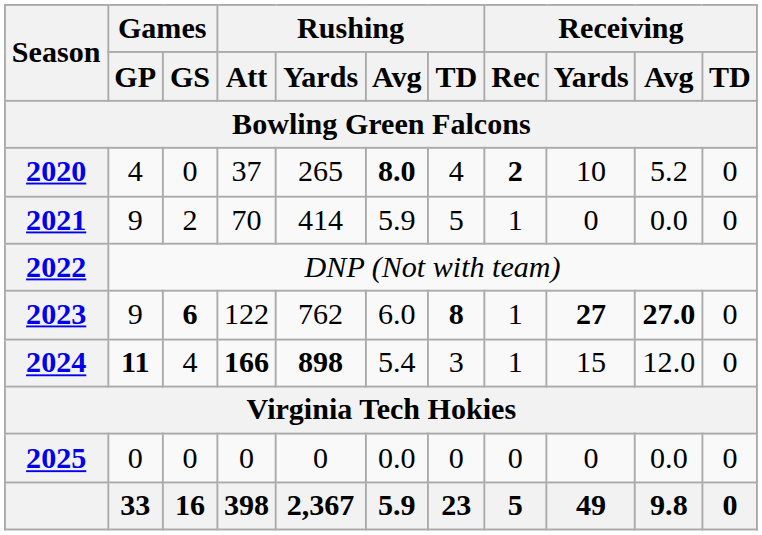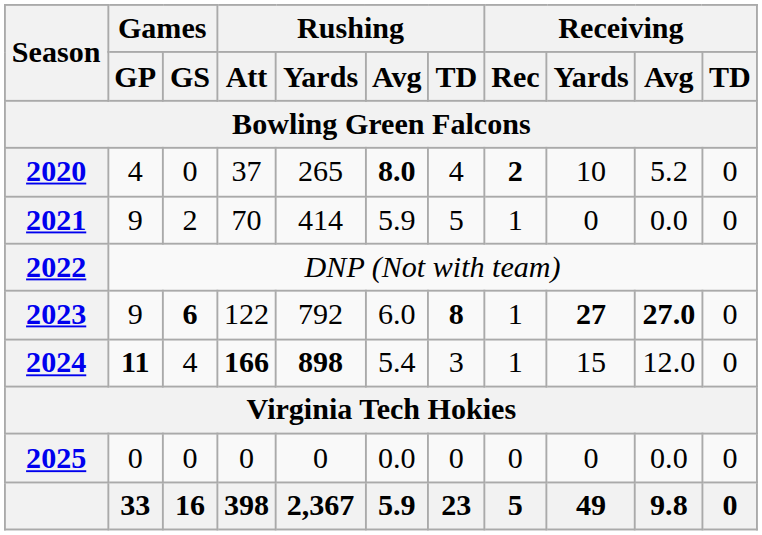(321, 314) 762 -> (321, 314) 792
